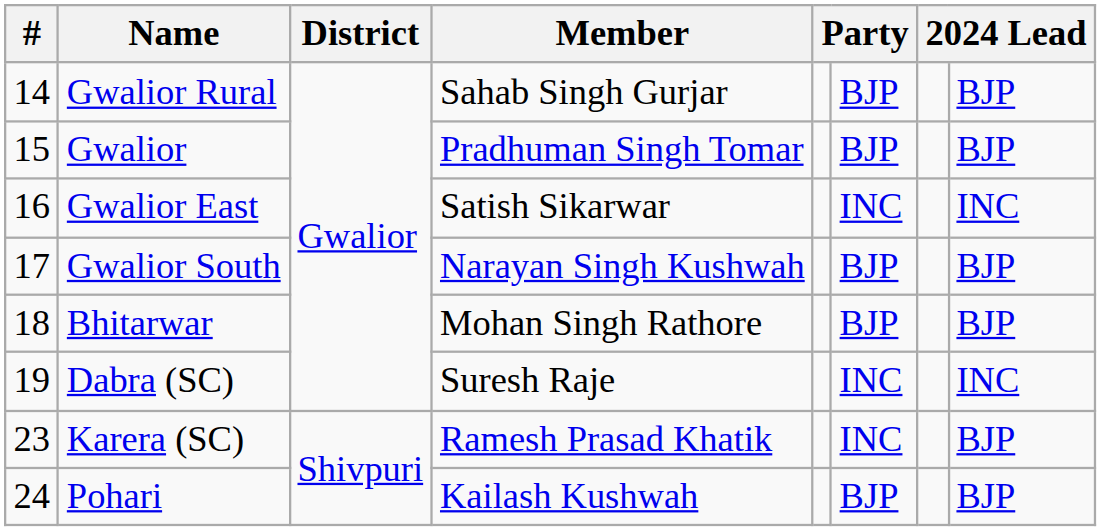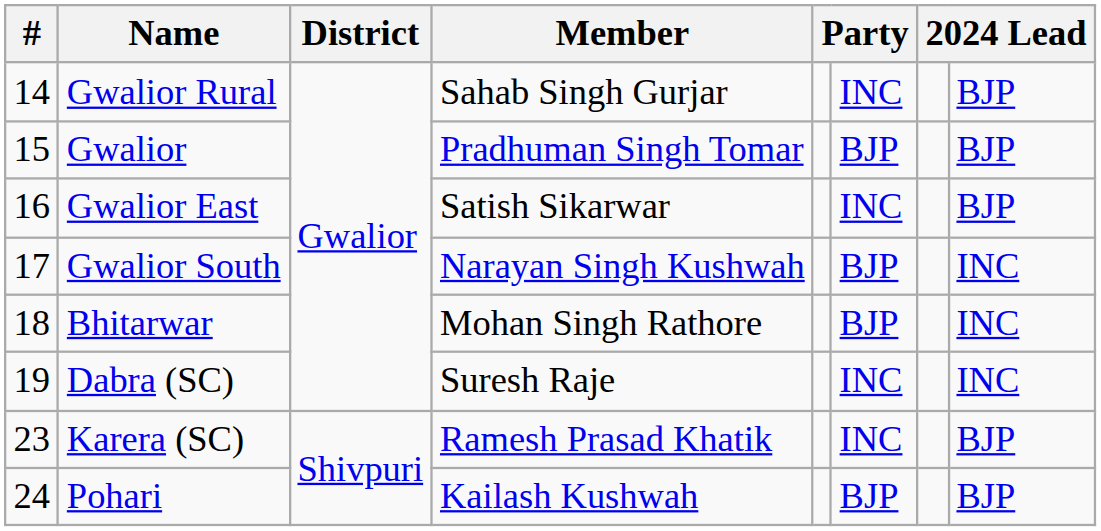(869, 91) BJP -> (871, 91) INC
(988, 206) INC -> (986, 206) BJP
(986, 264) BJP -> (988, 264) INC
(986, 322) BJP -> (988, 322) INC
